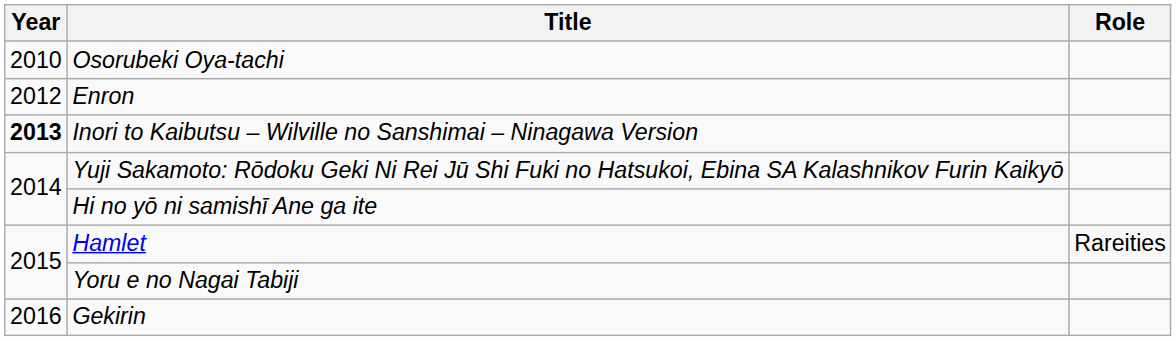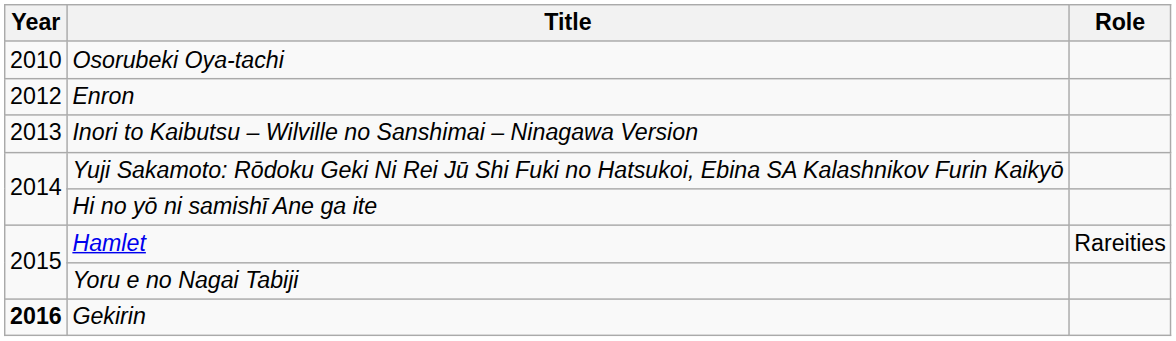(36, 133) bold -> (36, 133) normal
(36, 317) normal -> (36, 317) bold
